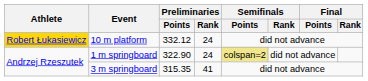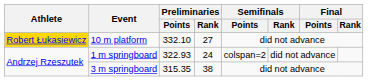(177, 40) 332.12 -> (177, 40) 332.10
(208, 40) 24 -> (208, 40) 27
(177, 55) 322.90 -> (177, 55) 322.93
(245, 55) khaki background -> (245, 55) no background
(208, 69) 41 -> (208, 69) 38
